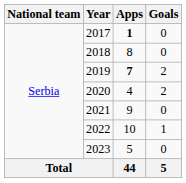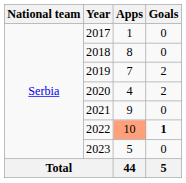(130, 33) bold -> (130, 33) normal
(130, 71) bold -> (130, 71) normal
(130, 129) no background -> (130, 129) lightsalmon background
(164, 129) normal -> (164, 129) bold
